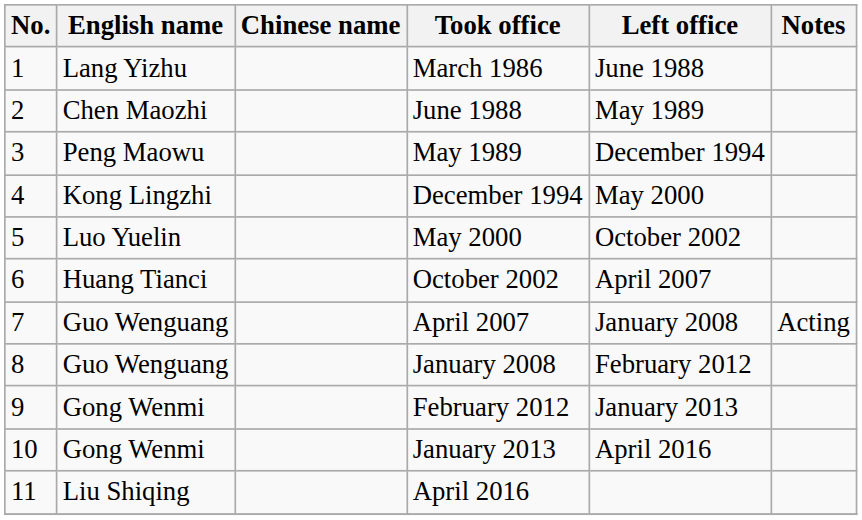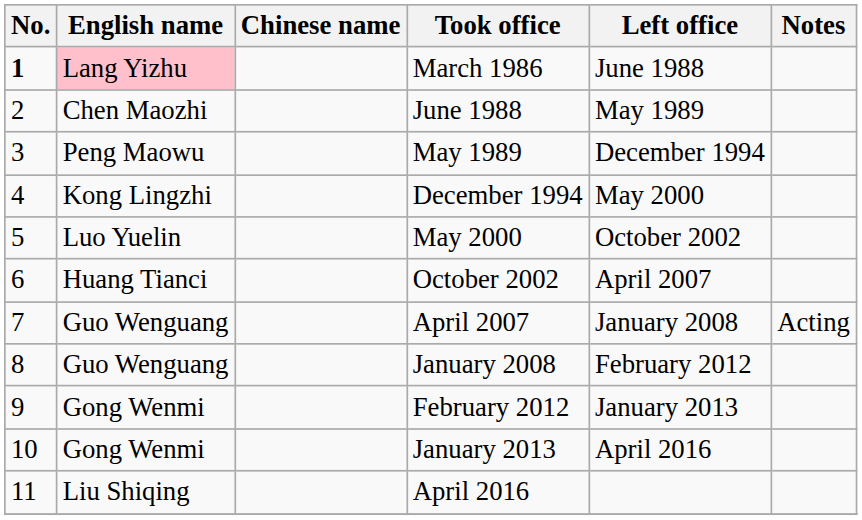(18, 68) normal -> (18, 68) bold
(125, 68) no background -> (125, 68) pink background
